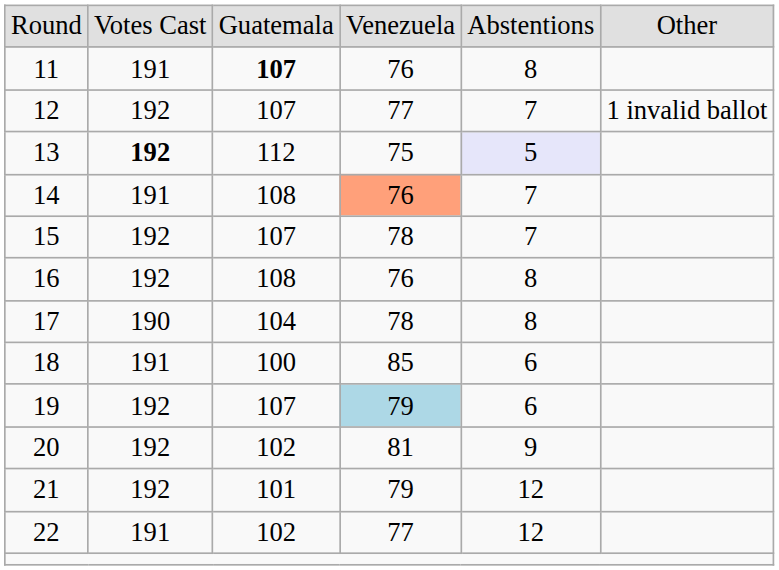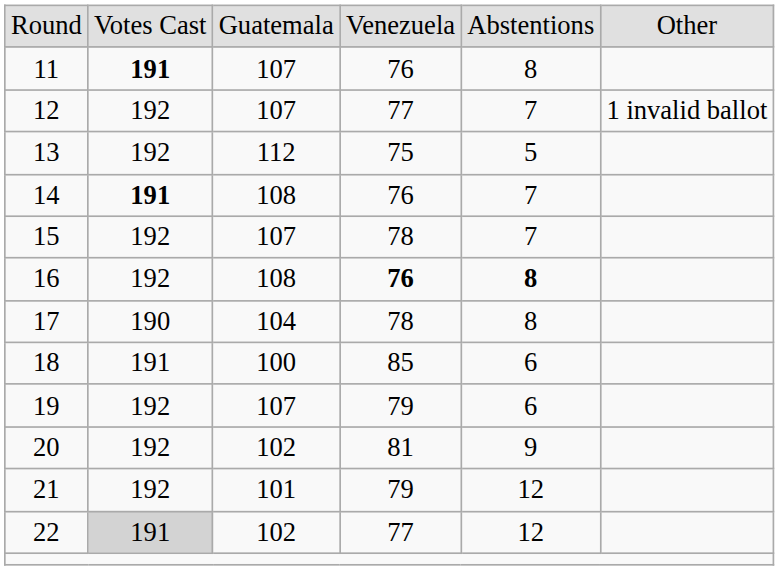(150, 68) normal -> (150, 68) bold
(276, 68) bold -> (276, 68) normal
(150, 152) bold -> (150, 152) normal
(531, 152) lavender background -> (531, 152) no background
(150, 194) normal -> (150, 194) bold
(401, 194) lightsalmon background -> (401, 194) no background
(401, 278) normal -> (401, 278) bold
(531, 278) normal -> (531, 278) bold
(401, 405) lightblue background -> (401, 405) no background
(150, 531) no background -> (150, 531) lightgrey background
